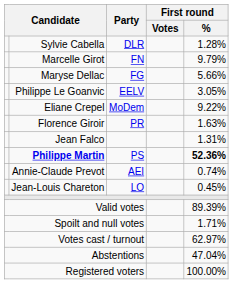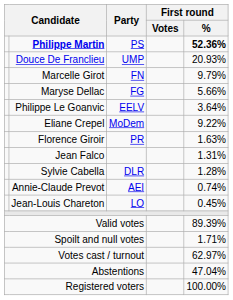rows swapped: (68, 155) <-> (73, 44)
+ row: (60, 60)
(212, 92) 3.05% -> (212, 108) 3.64%
